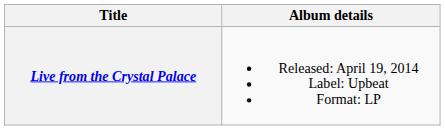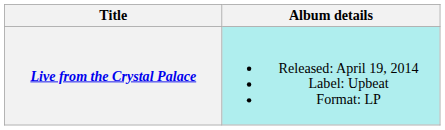(331, 84) no background -> (331, 84) paleturquoise background
